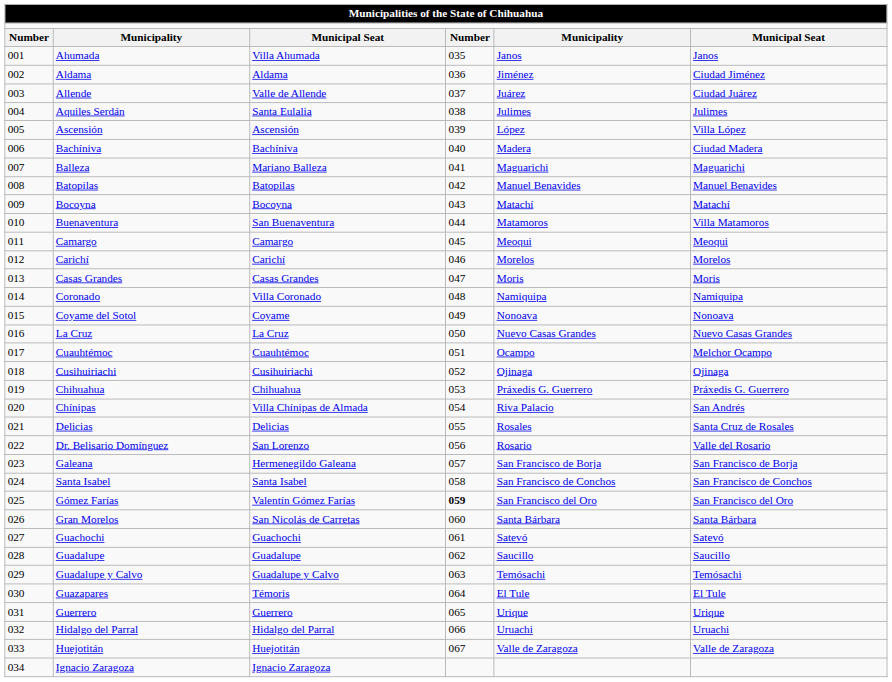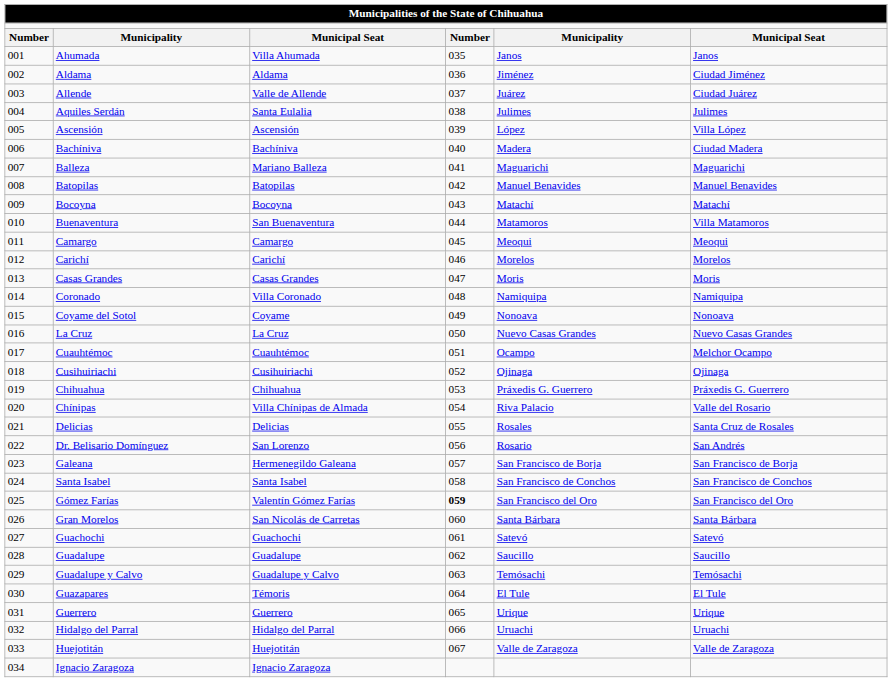(719, 408) San Andrés -> (732, 408) Valle del Rosario
(732, 445) Valle del Rosario -> (719, 445) San Andrés
